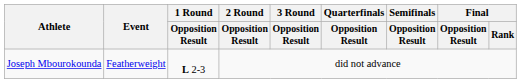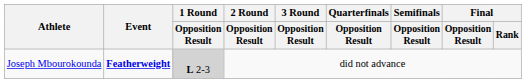(136, 64) normal -> (138, 64) bold
(194, 70) no background -> (198, 70) lightgrey background
